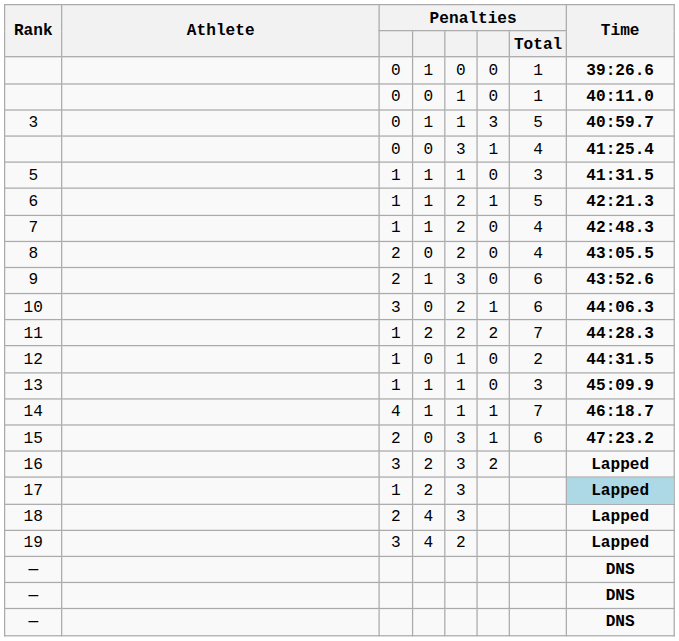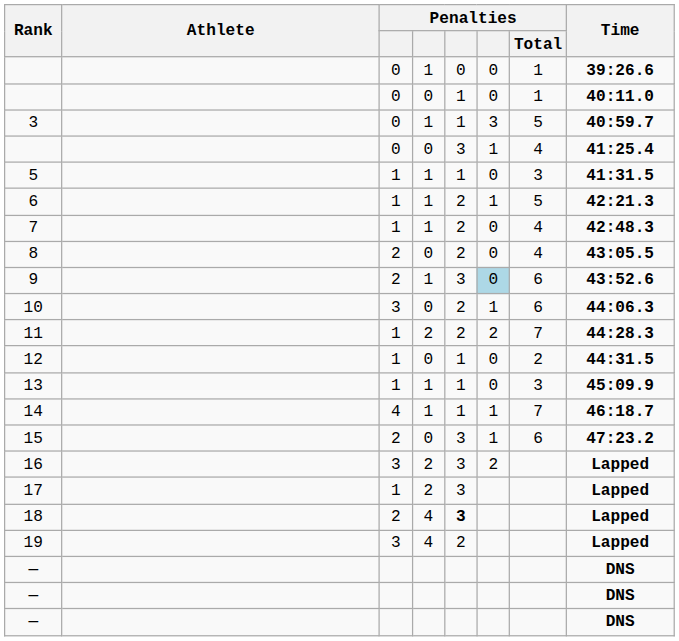(493, 280) no background -> (493, 280) lightblue background
(620, 491) lightblue background -> (620, 491) no background
(461, 517) normal -> (461, 517) bold
